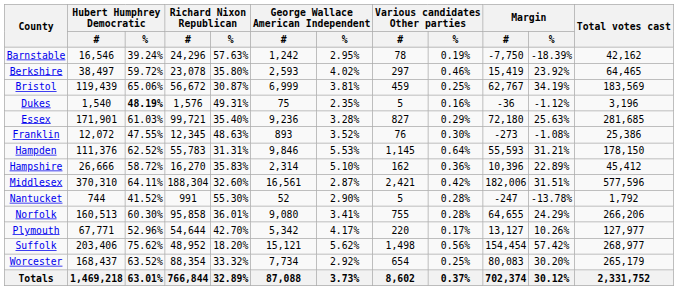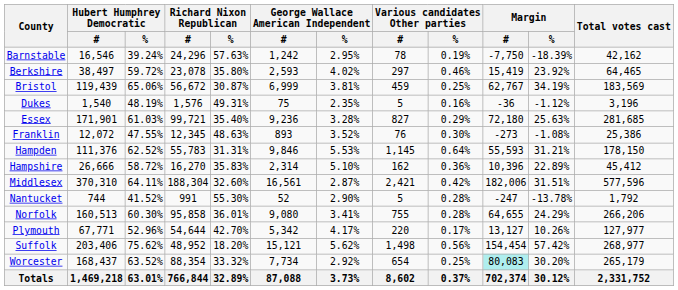(145, 103) bold -> (145, 103) normal
(506, 262) no background -> (506, 262) paleturquoise background
